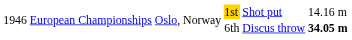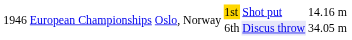(274, 28) no background -> (274, 28) lavender background
(328, 28) bold -> (328, 28) normal
